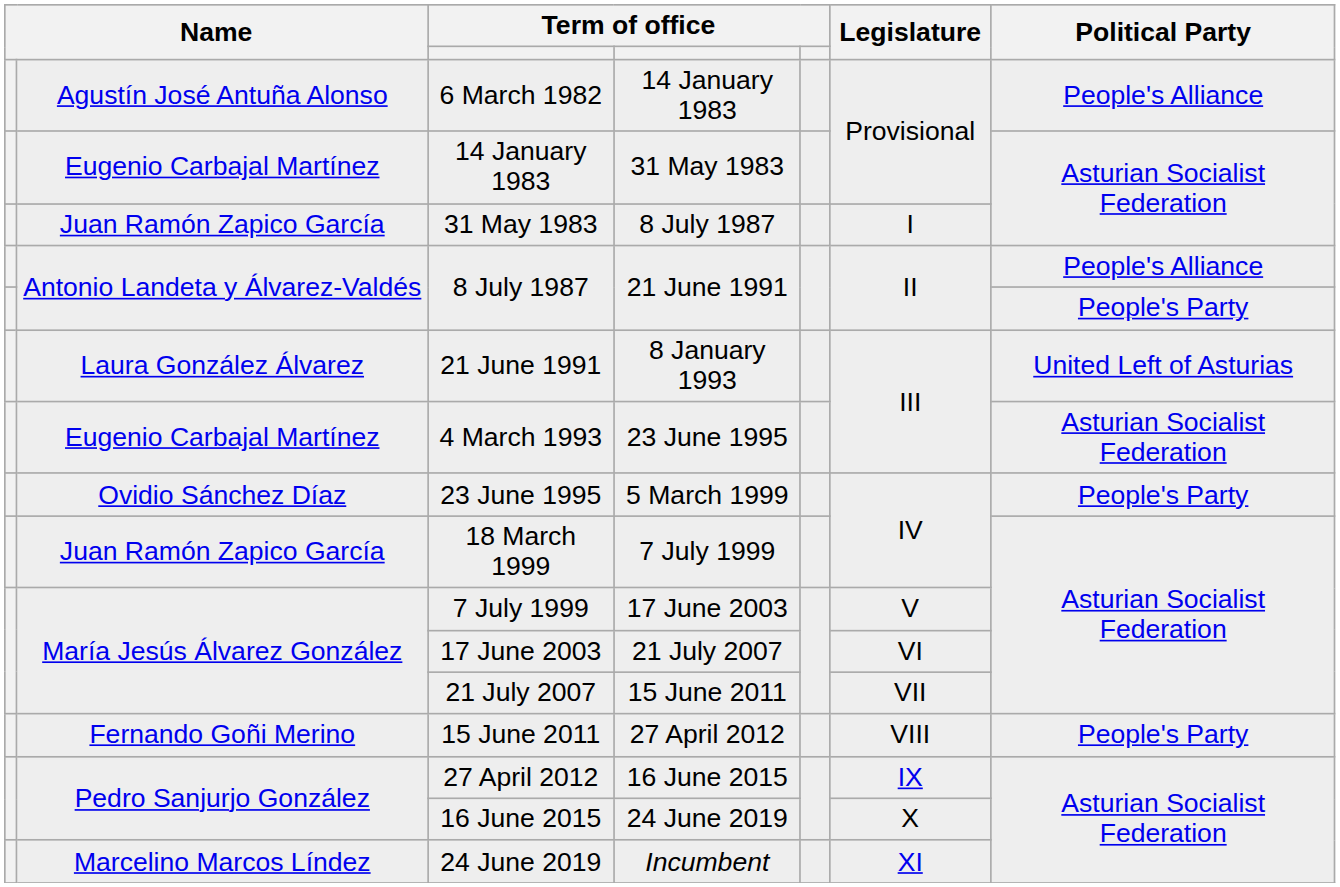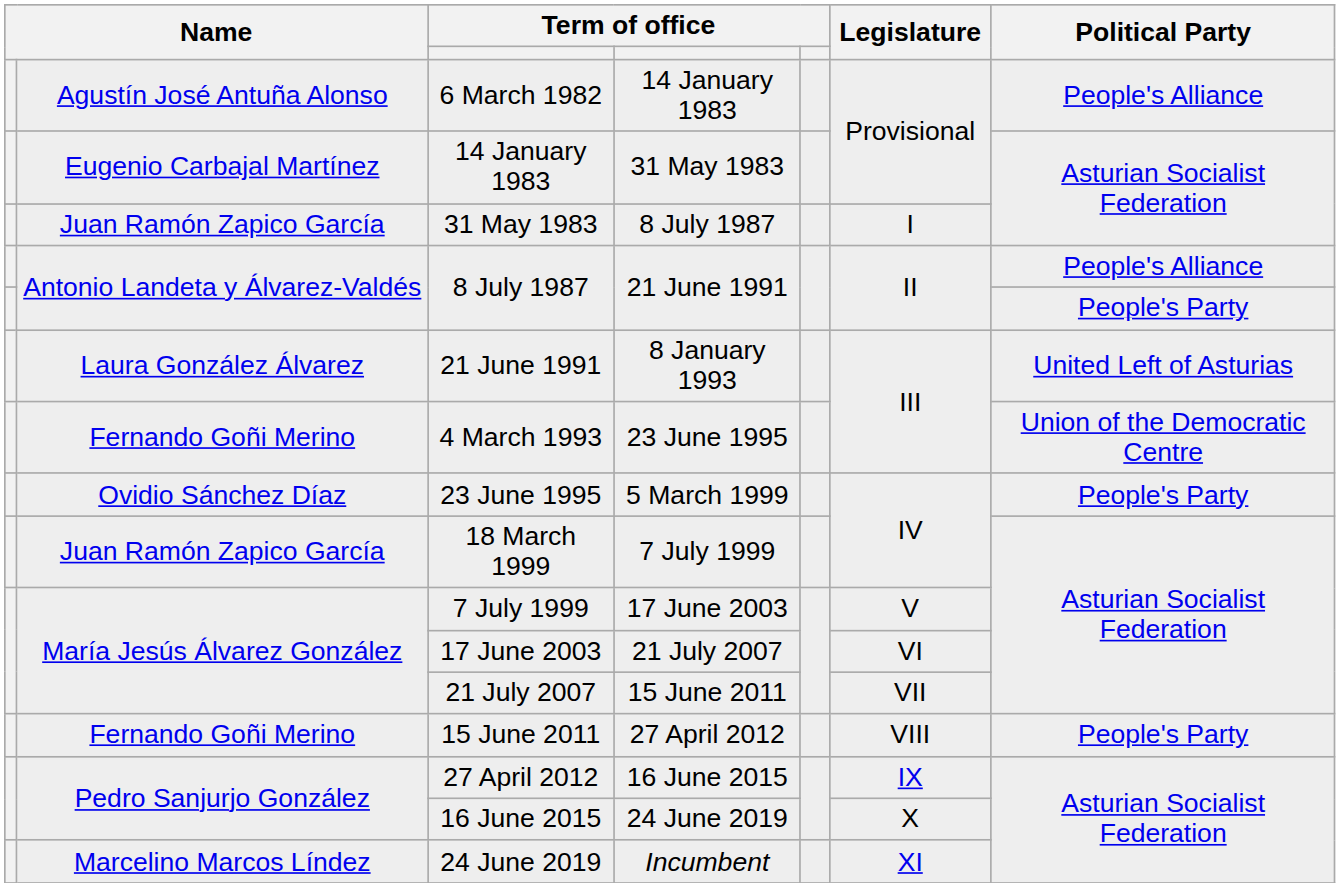(222, 437) Eugenio Carbajal Martínez -> (222, 437) Fernando Goñi Merino
(1163, 437) Asturian Socialist Federation -> (1163, 437) Union of the Democratic Centre
